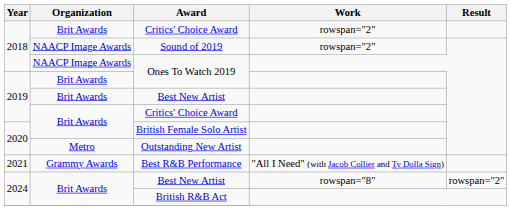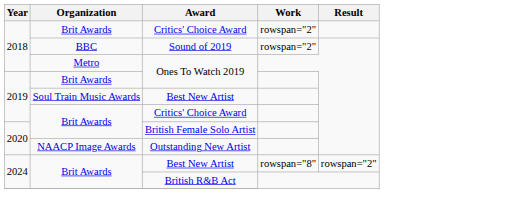(82, 46) NAACP Image Awards -> (86, 46) BBC
(82, 63) NAACP Image Awards -> (86, 63) Metro
(82, 96) Brit Awards -> (86, 96) Soul Train Music Awards
(82, 146) Metro -> (86, 146) NAACP Image Awards
- row: (17, 163)
